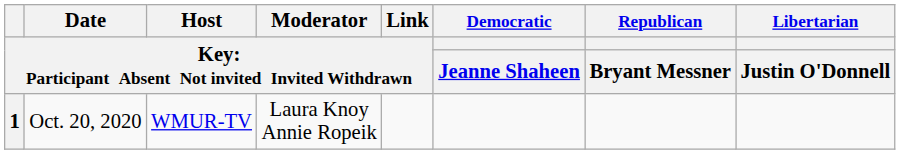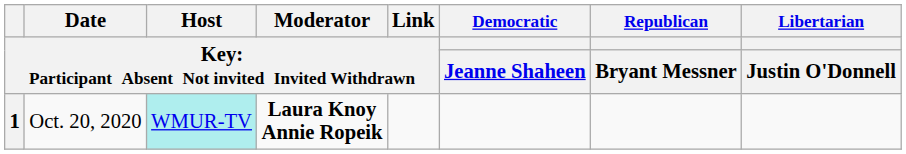(202, 121) no background -> (202, 121) paleturquoise background
(319, 121) normal -> (322, 121) bold
